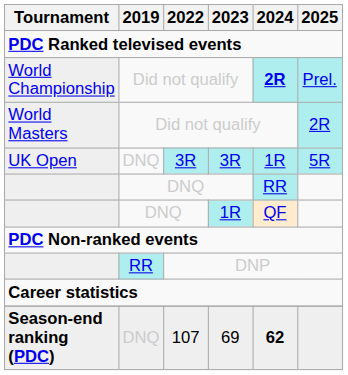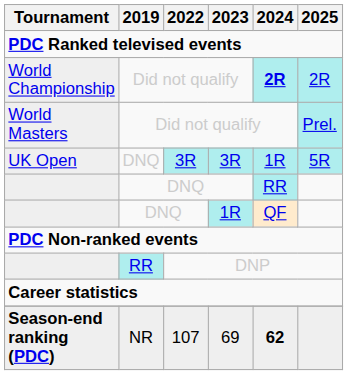(320, 79) Prel. -> (320, 79) 2R
(320, 124) 2R -> (320, 124) Prel.
(141, 337) DNQ -> (141, 337) NR
